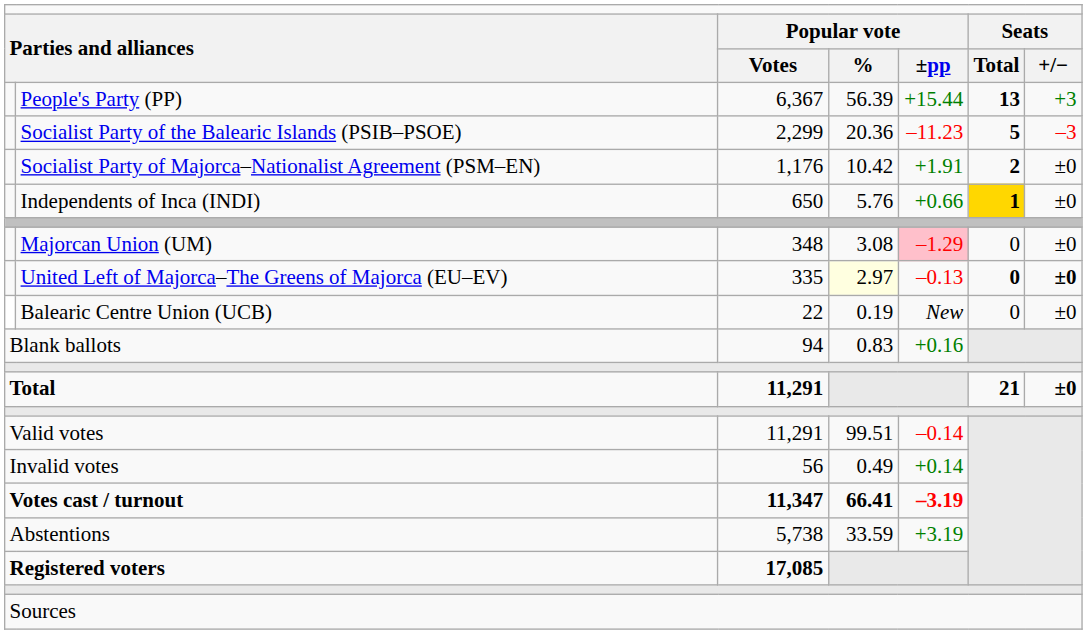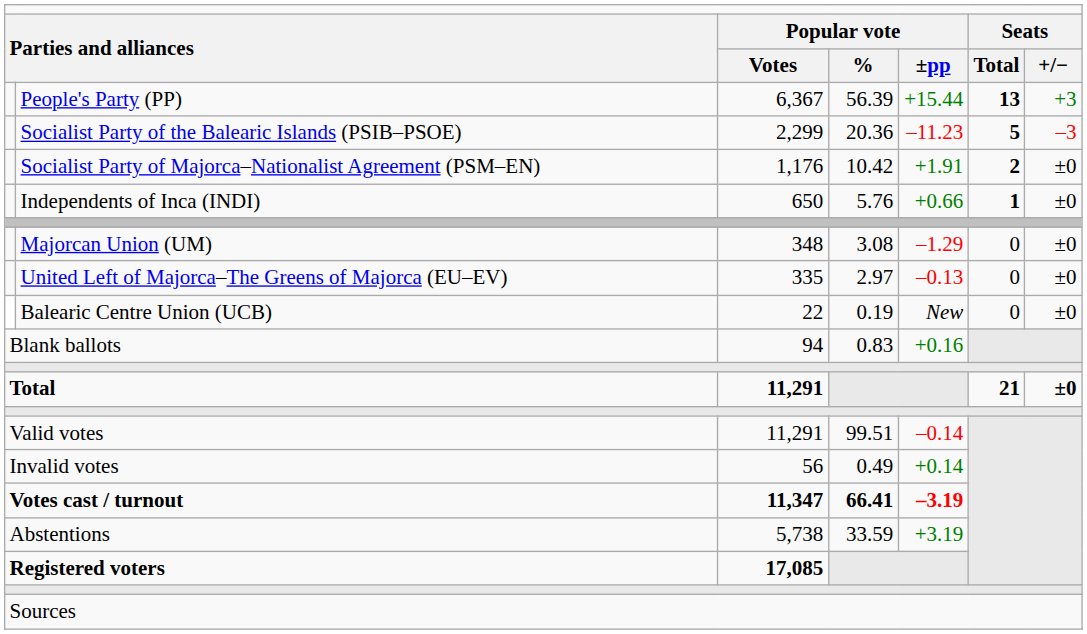(1015, 199) gold background -> (1015, 199) no background
(940, 243) pink background -> (940, 243) no background
(875, 277) lightyellow background -> (875, 277) no background
(1015, 277) bold -> (1015, 277) normal
(1065, 277) bold -> (1065, 277) normal
